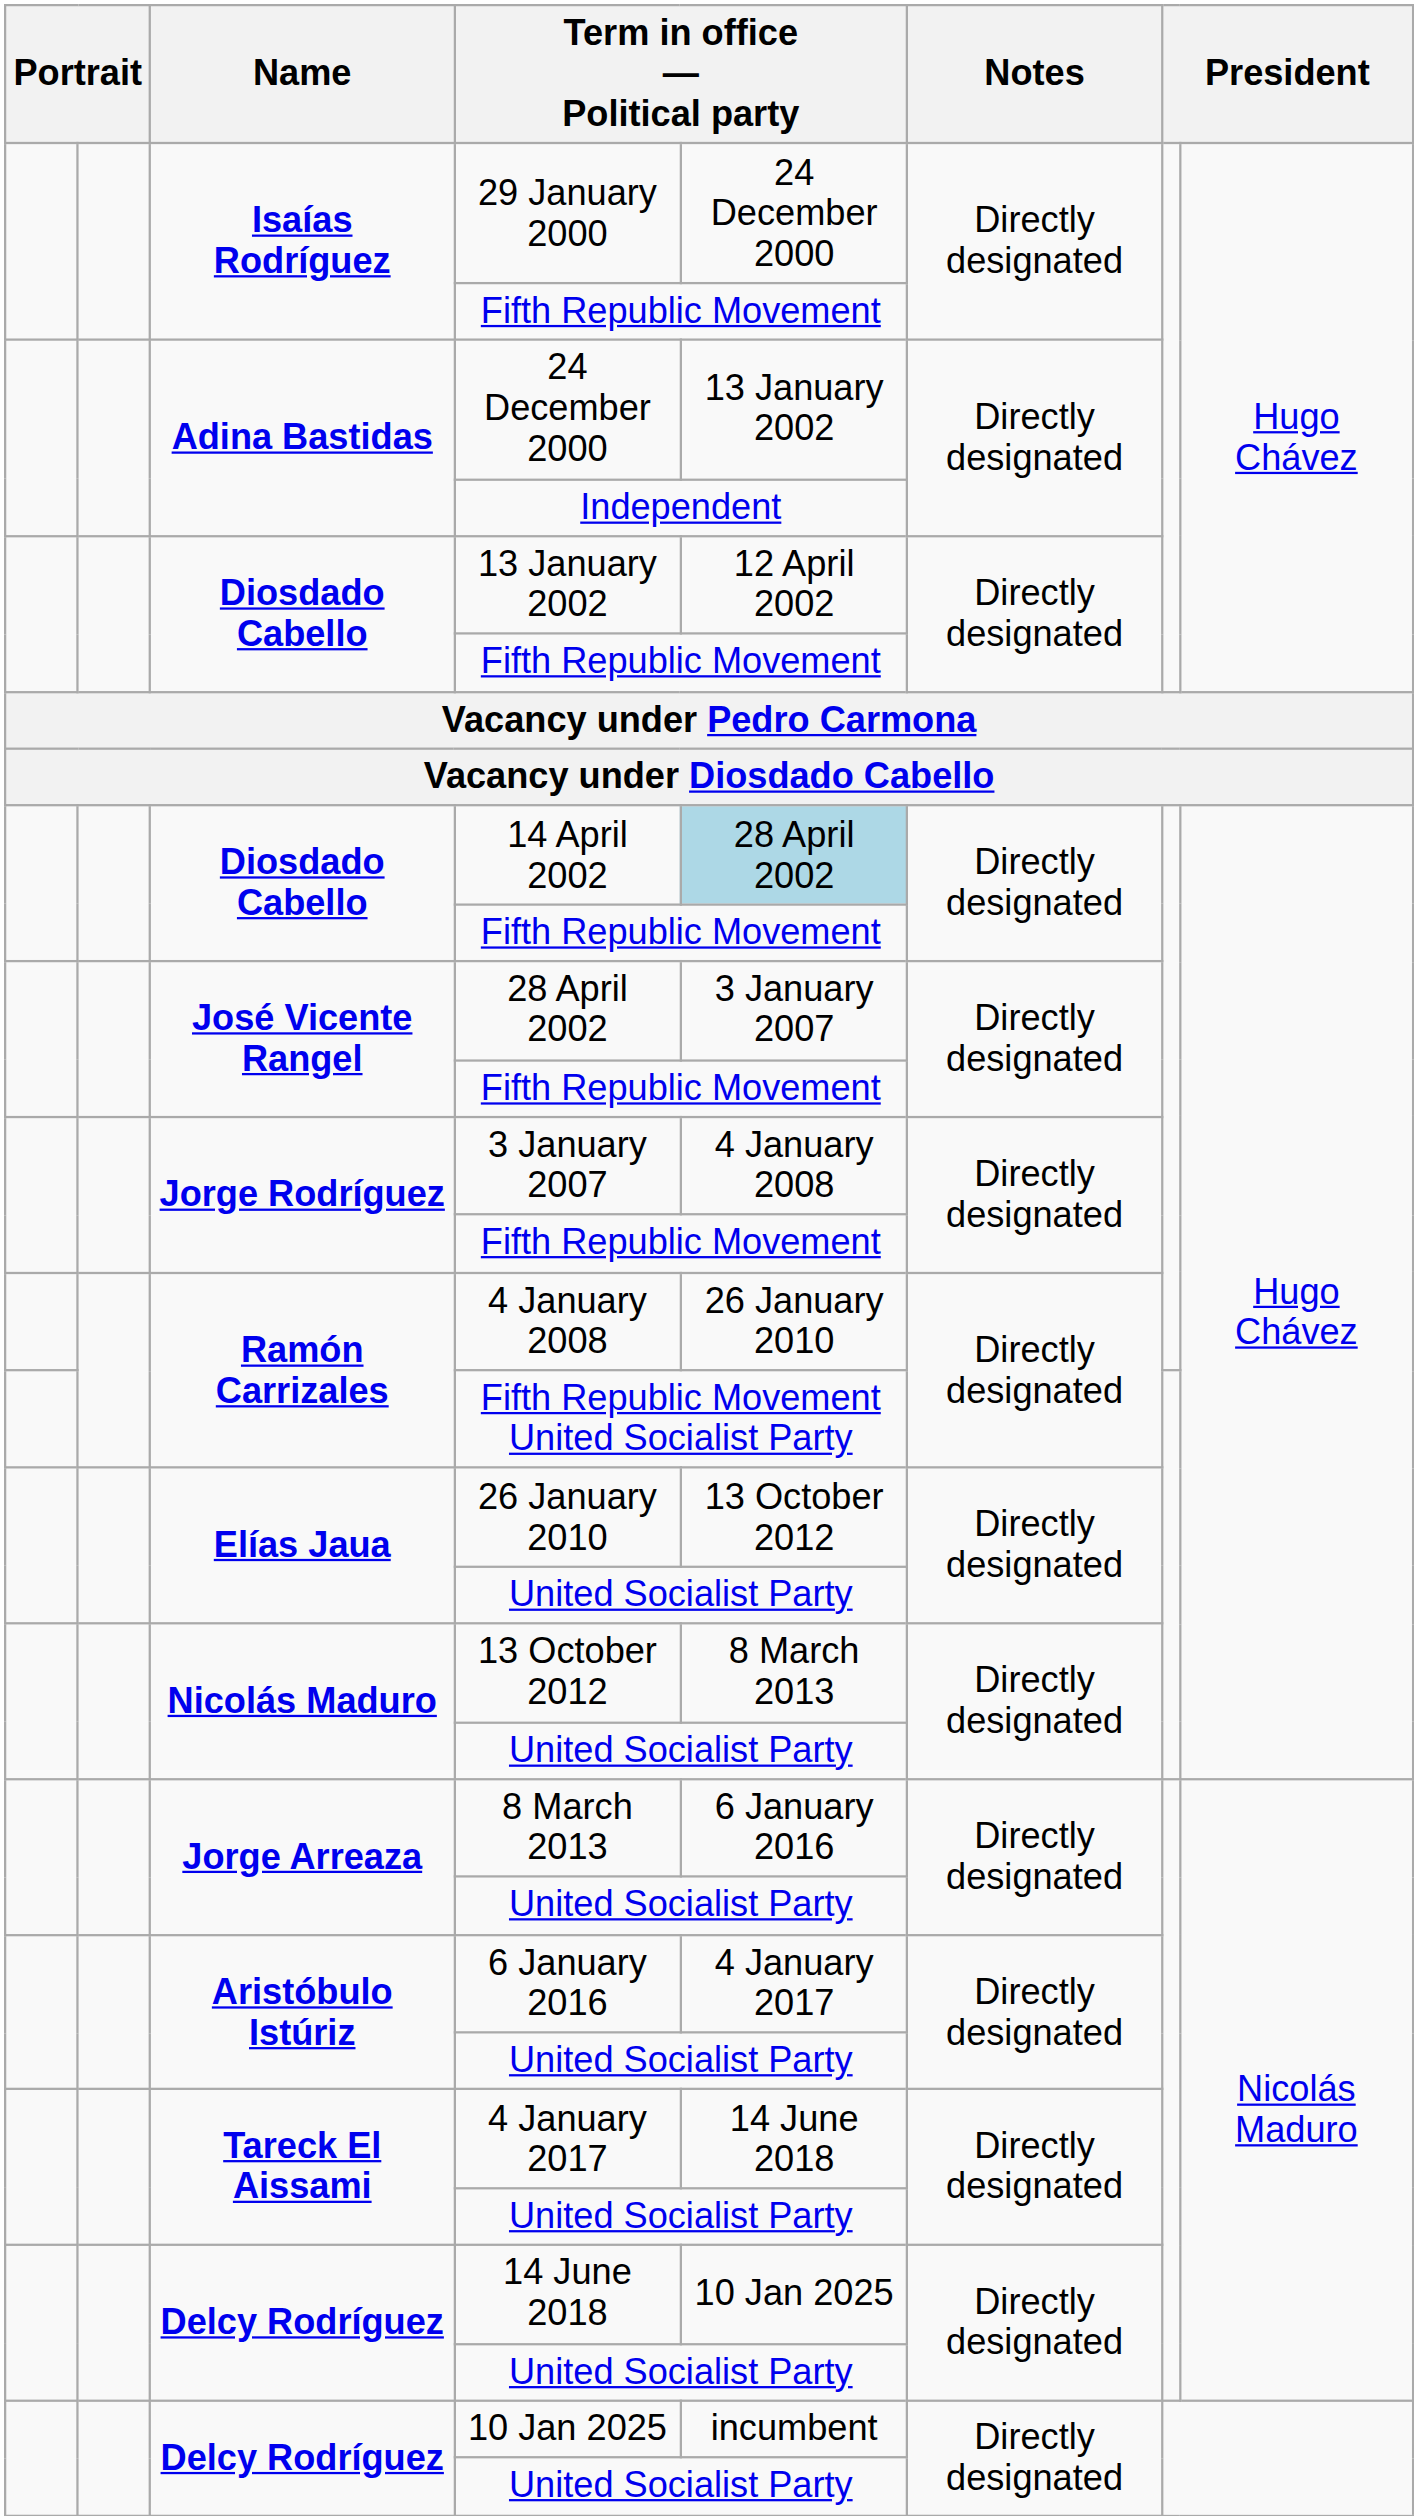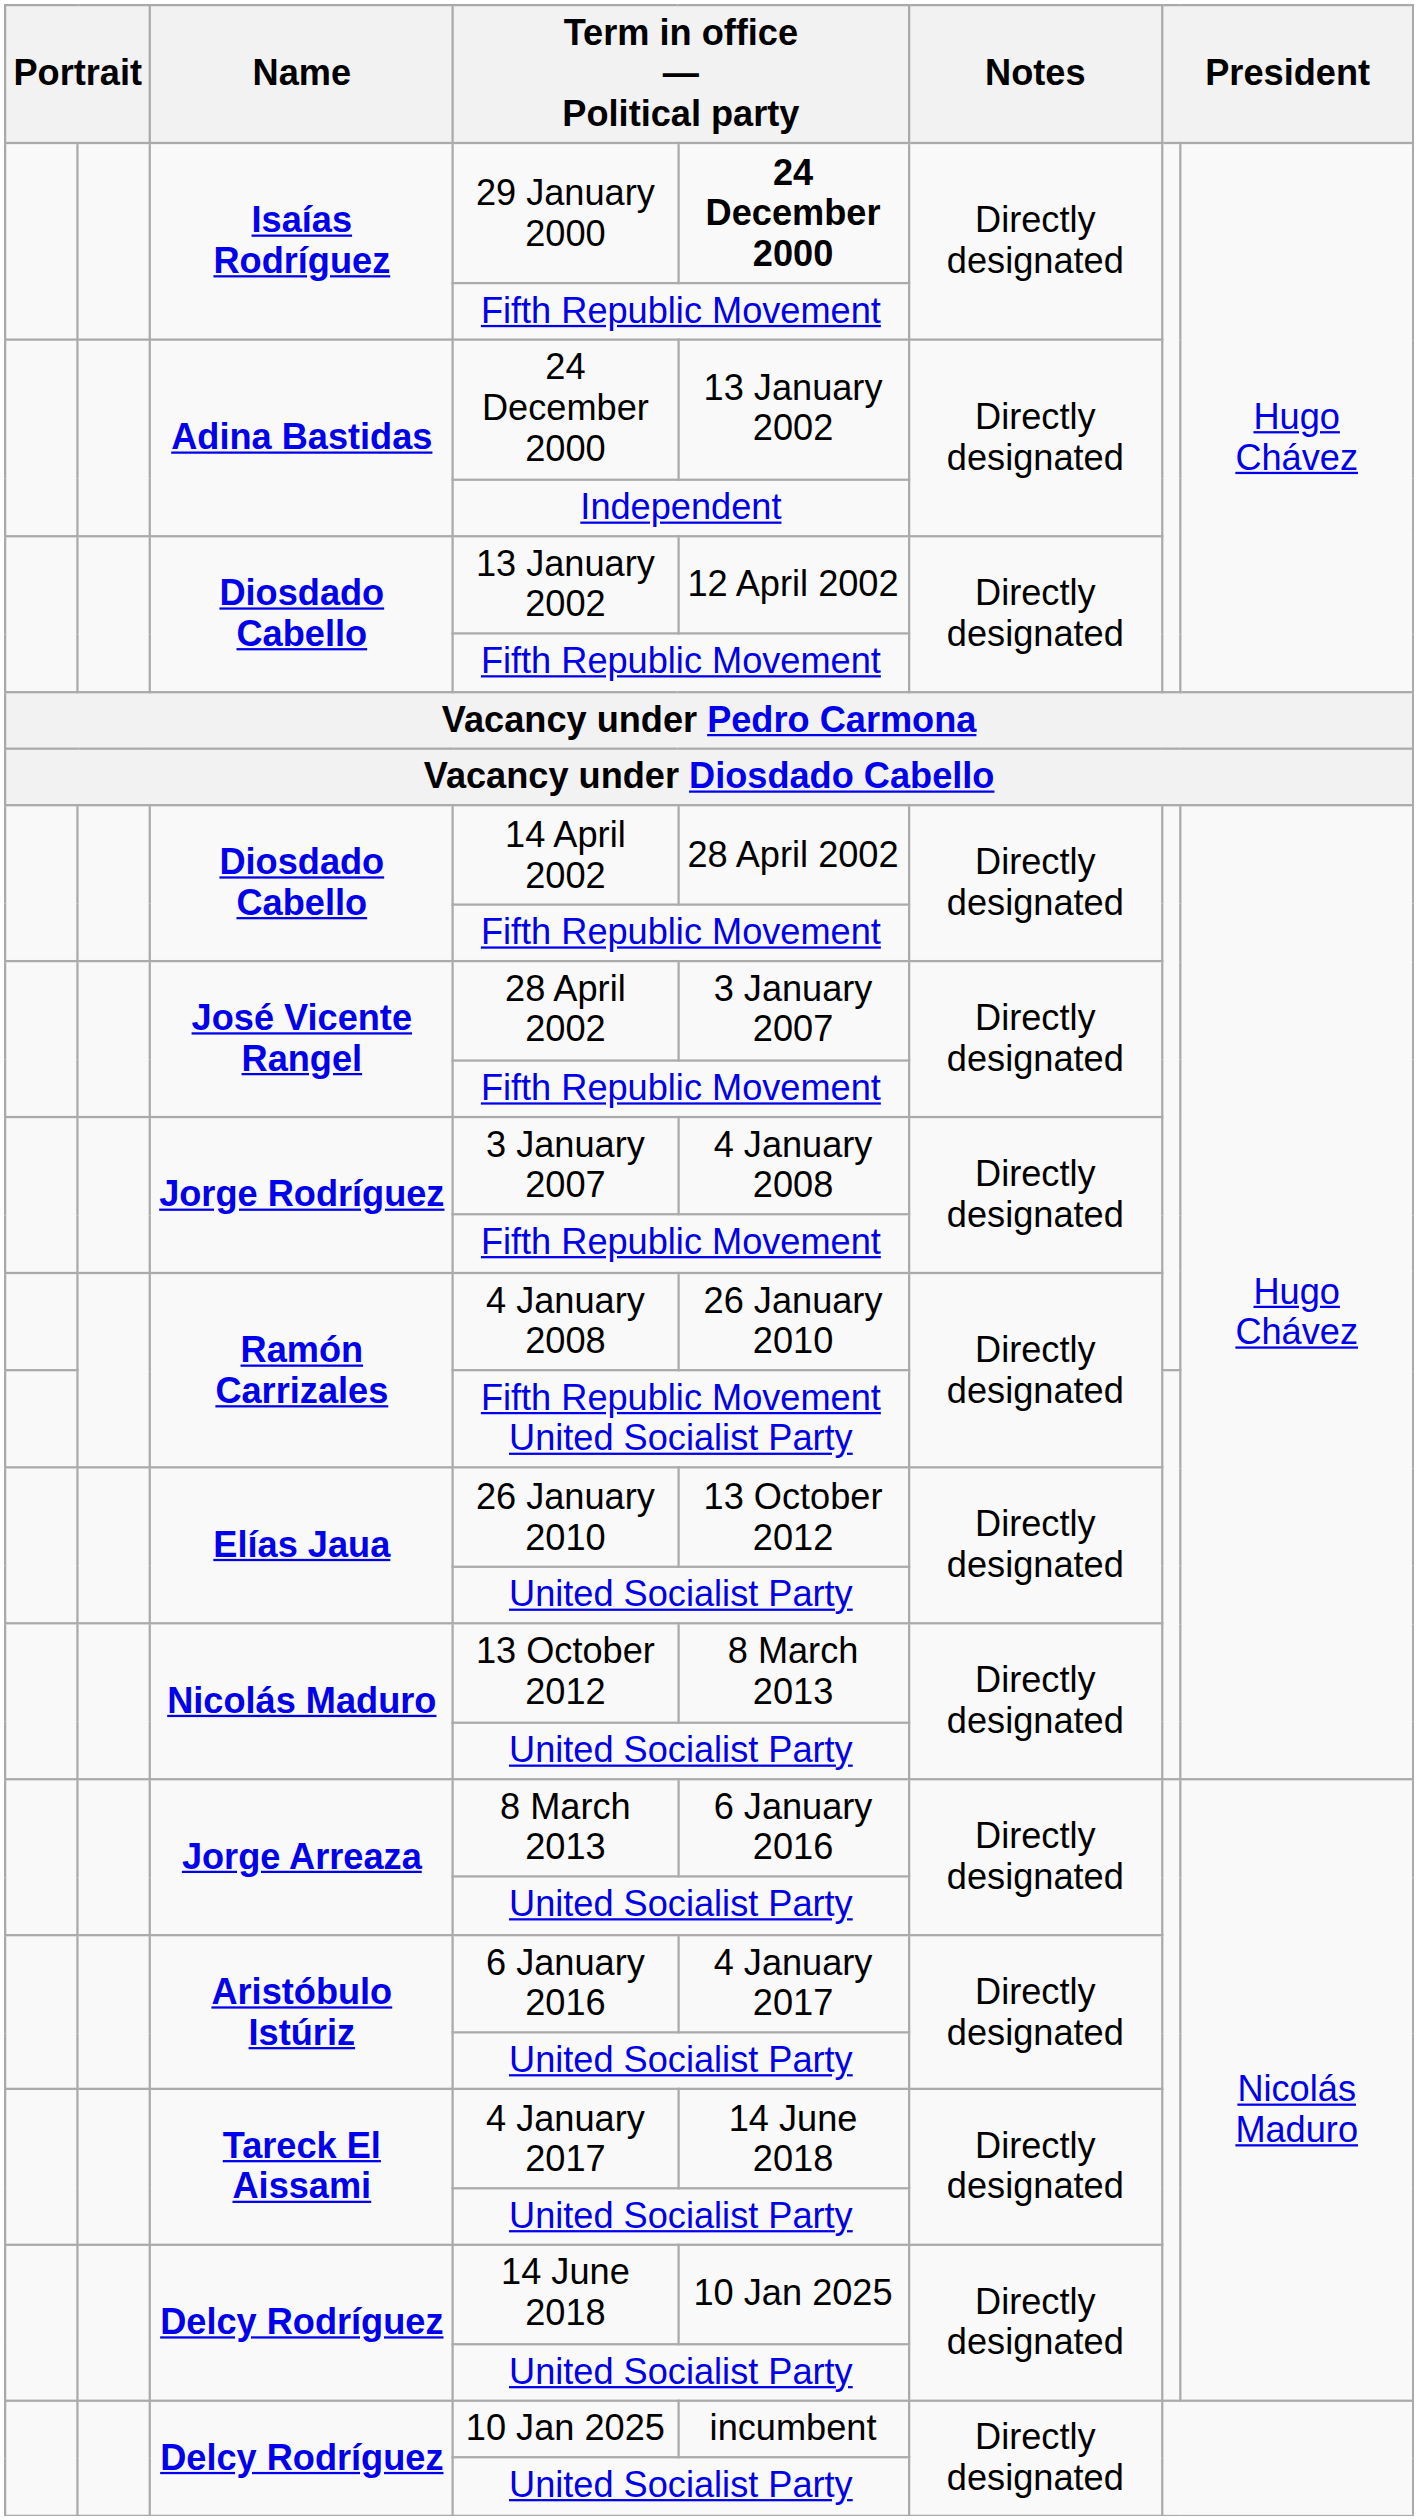(794, 212) normal -> (793, 212) bold
(794, 854) lightblue background -> (793, 854) no background
